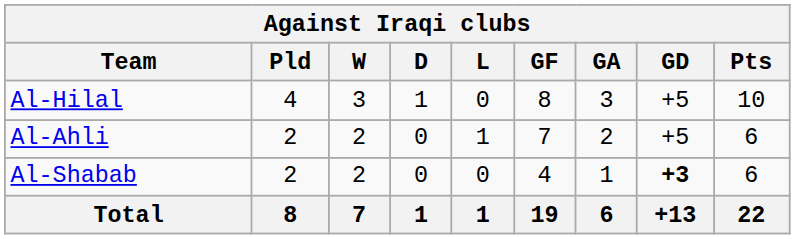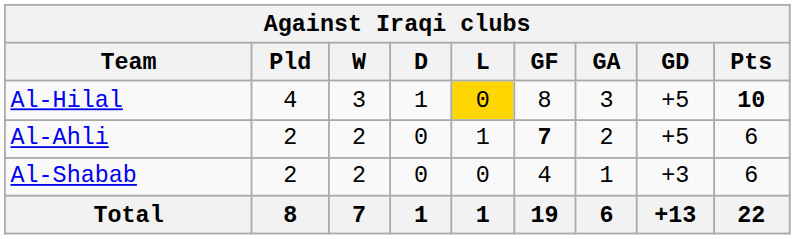(483, 100) no background -> (483, 100) gold background
(751, 100) normal -> (751, 100) bold
(545, 138) normal -> (545, 138) bold
(675, 177) bold -> (675, 177) normal
